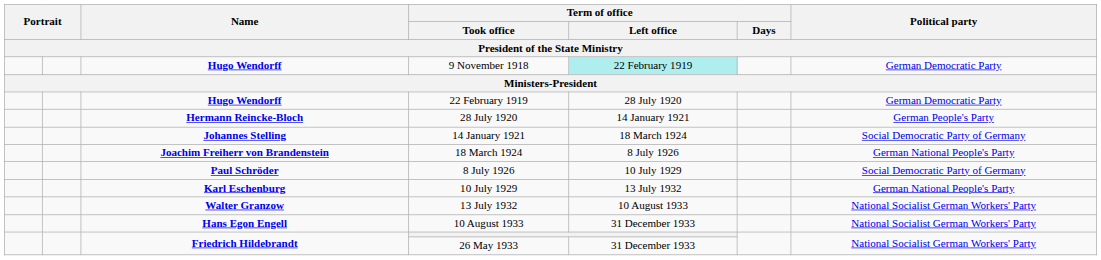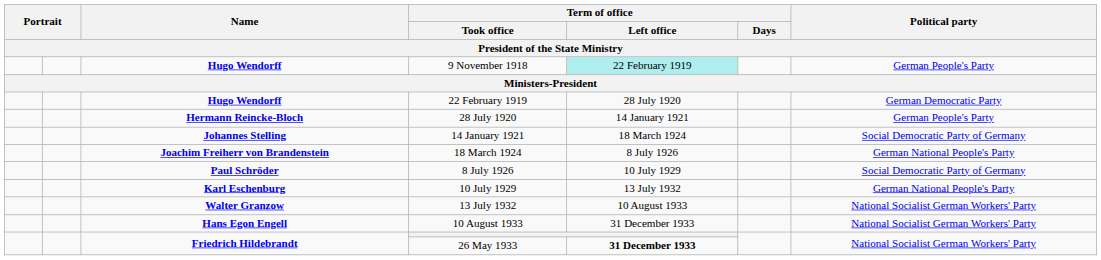(944, 65) German Democratic Party -> (944, 65) German People's Party
(653, 245) normal -> (652, 245) bold
